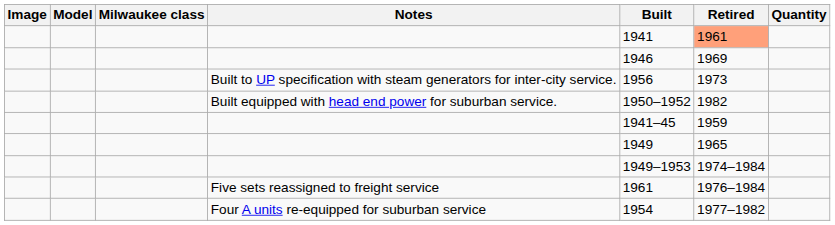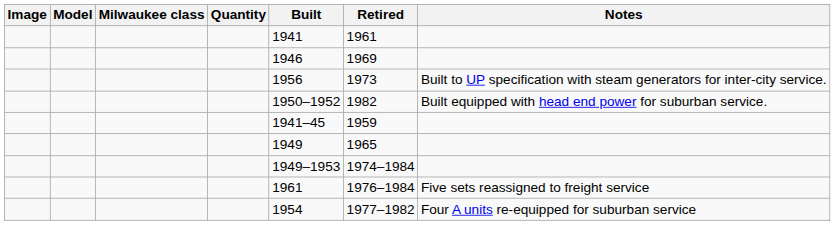columns swapped: (799, 15) <-> (414, 15)
(712, 36) lightsalmon background -> (362, 36) no background
